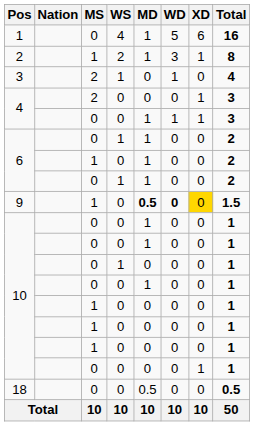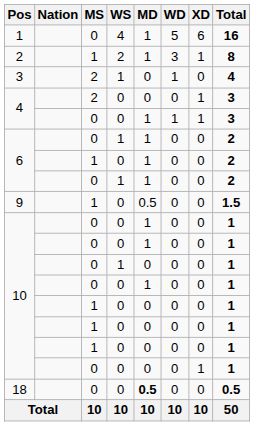(148, 202) bold -> (148, 202) normal
(175, 202) bold -> (175, 202) normal
(201, 202) gold background -> (201, 202) no background
(148, 389) normal -> (148, 389) bold
